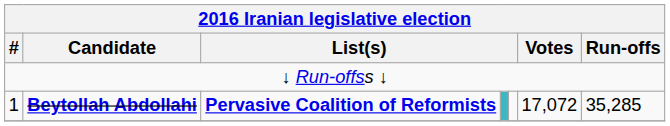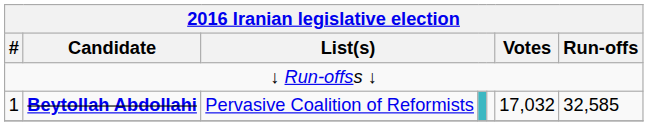(351, 105) bold -> (340, 105) normal
(549, 105) 17,072 -> (527, 105) 17,032
(614, 105) 35,285 -> (591, 105) 32,585
